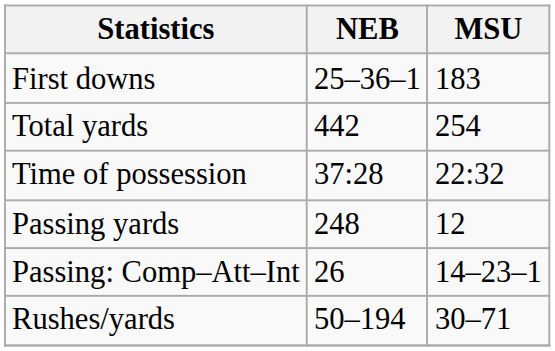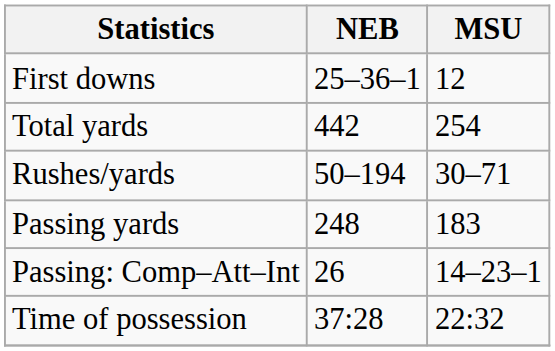(458, 77) 183 -> (450, 77) 12
rows swapped: (93, 320) <-> (129, 174)
(450, 223) 12 -> (458, 223) 183
